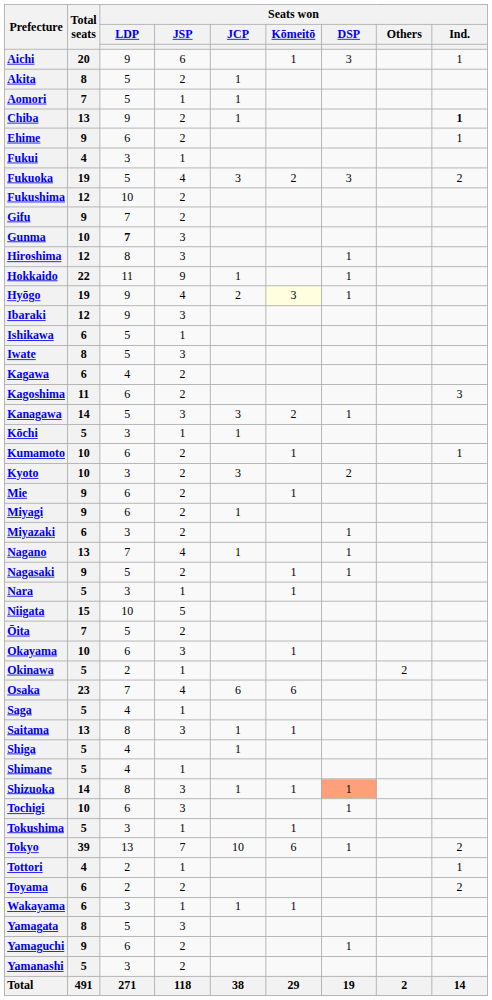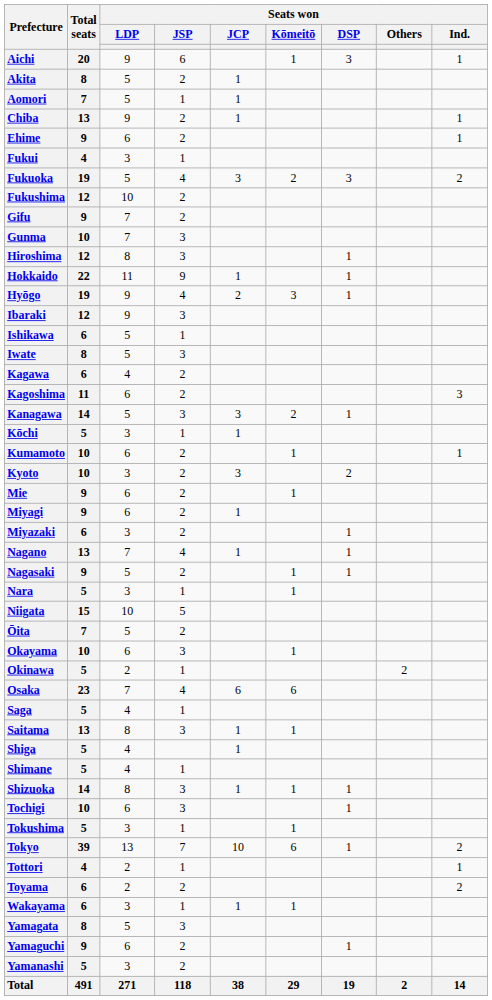(460, 118) bold -> (460, 118) normal
(127, 237) bold -> (127, 237) normal
(293, 296) lightyellow background -> (293, 296) no background
(349, 789) lightsalmon background -> (349, 789) no background
